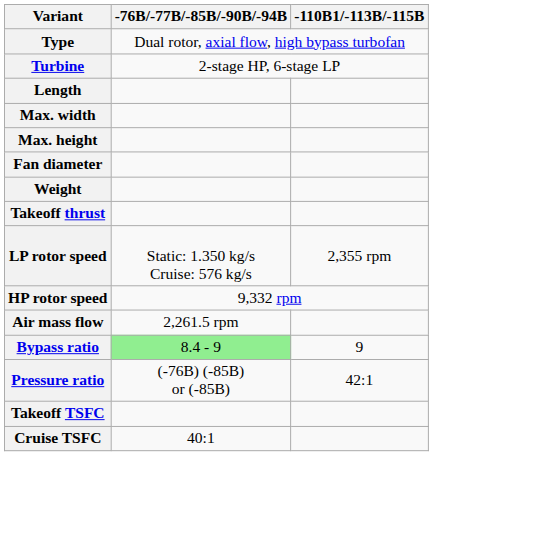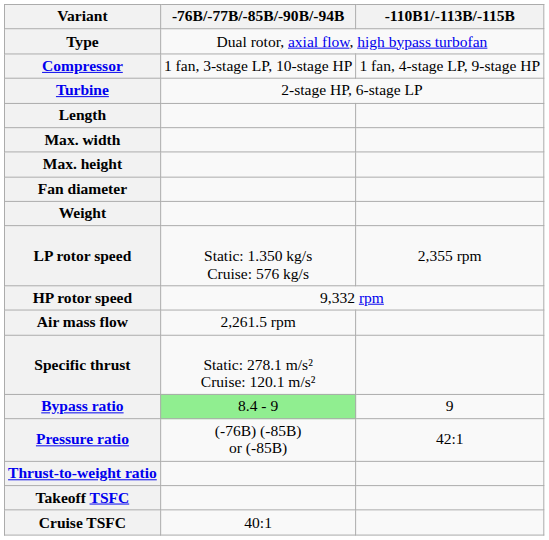+ row: (82, 66)
- row: (58, 213)
+ row: (82, 364)
+ row: (82, 473)
